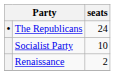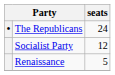(103, 46) 10 -> (103, 46) 12
(105, 62) 2 -> (105, 62) 5
